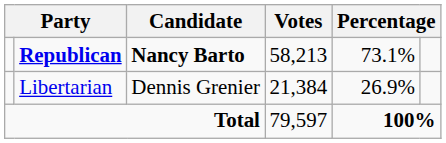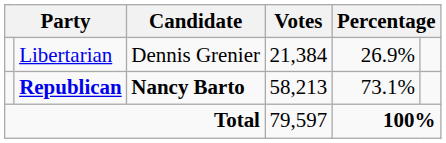rows swapped: (70, 54) <-> (66, 87)
